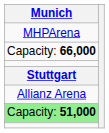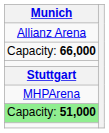(52, 32) MHPArena -> (52, 32) Allianz Arena
(52, 94) Allianz Arena -> (52, 94) MHPArena
